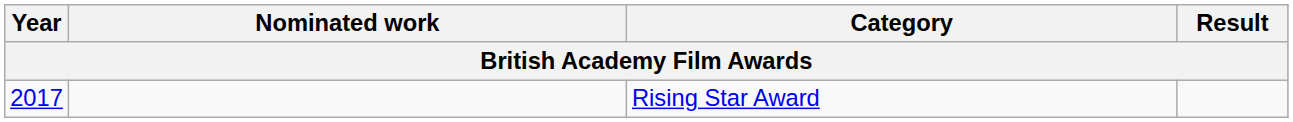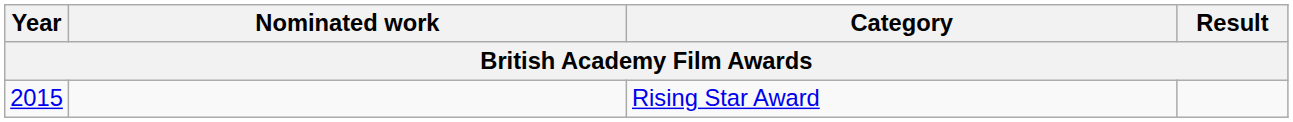(37, 98) 2017 -> (37, 98) 2015
